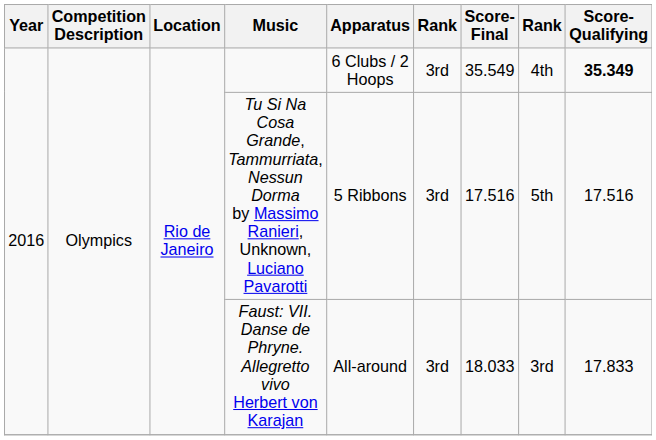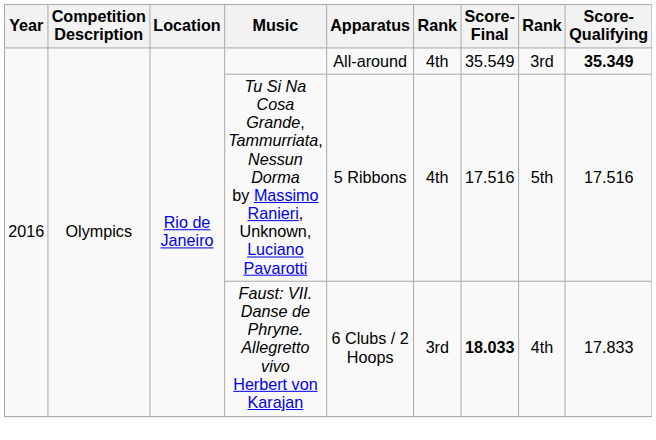(370, 70) 6 Clubs / 2 Hoops -> (370, 61) All-around
(437, 70) 3rd -> (437, 61) 4th
(542, 70) 4th -> (542, 61) 3rd
(437, 195) 3rd -> (437, 177) 4th
(370, 366) All-around -> (370, 348) 6 Clubs / 2 Hoops
(490, 366) normal -> (490, 348) bold
(542, 366) 3rd -> (542, 348) 4th
